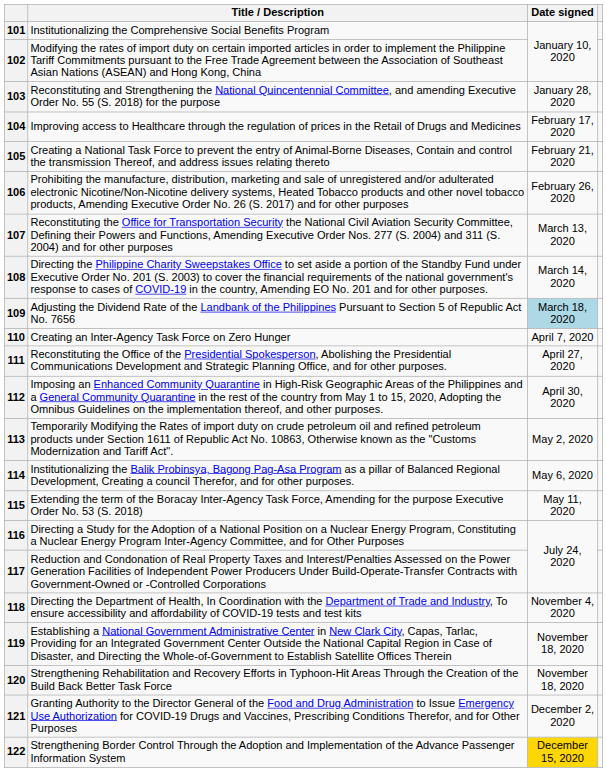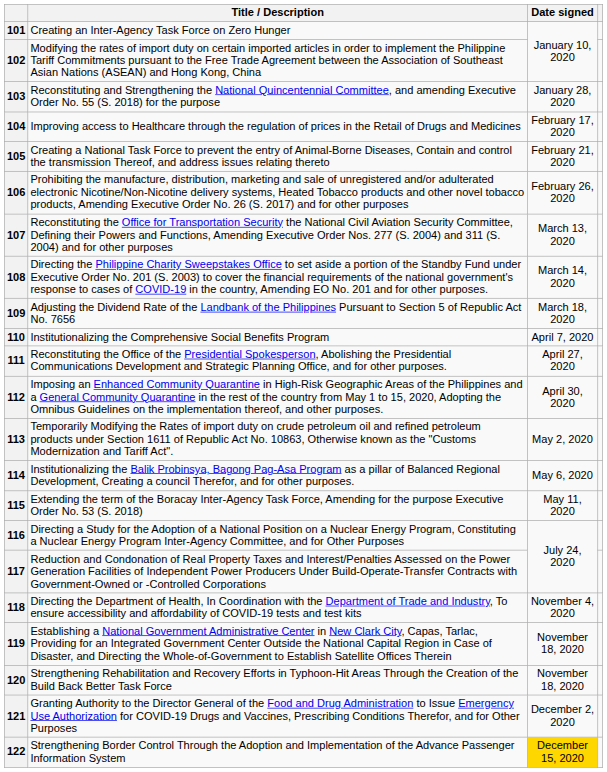(180, 30) Institutionalizing the Comprehensive Social Benefits Program -> (160, 30) Creating an Inter-Agency Task Force on Zero Hunger
(562, 313) lightblue background -> (562, 313) no background
(160, 337) Creating an Inter-Agency Task Force on Zero Hunger -> (180, 337) Institutionalizing the Comprehensive Social Benefits Program
